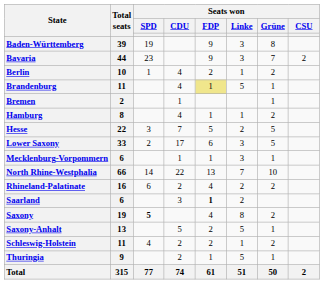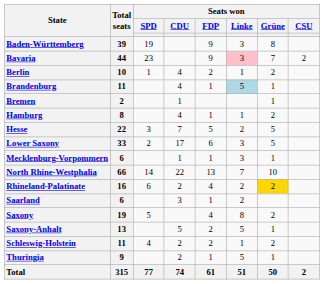(242, 58) no background -> (242, 58) pink background
(211, 87) khaki background -> (211, 87) no background
(242, 87) no background -> (242, 87) lightblue background
(273, 187) no background -> (273, 187) gold background
(211, 201) bold -> (211, 201) normal
(149, 215) bold -> (149, 215) normal
